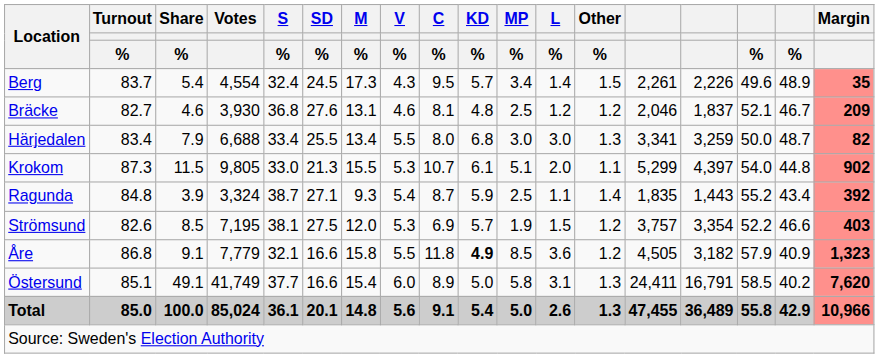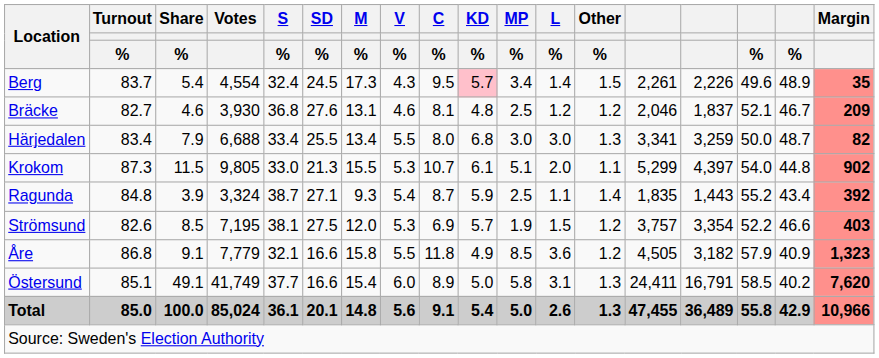(482, 83) no background -> (482, 83) pink background
(482, 253) bold -> (482, 253) normal
